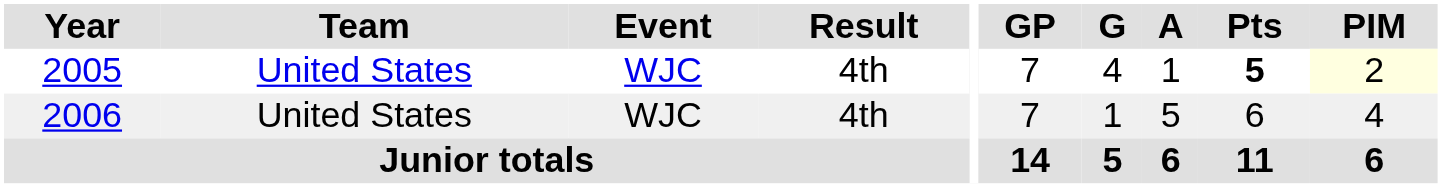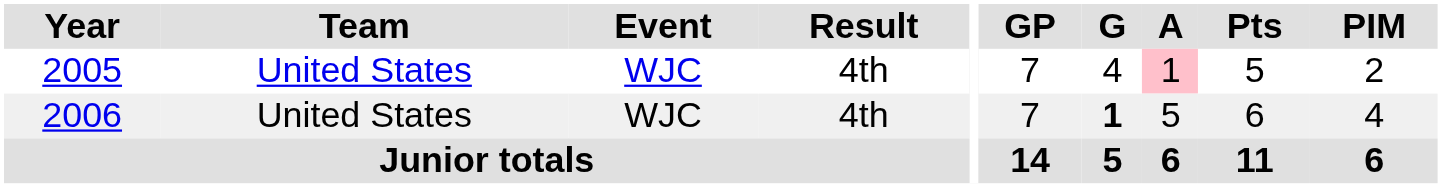(1171, 70) no background -> (1171, 70) pink background
(1255, 70) bold -> (1255, 70) normal
(1374, 70) lightyellow background -> (1374, 70) no background
(1112, 115) normal -> (1112, 115) bold
